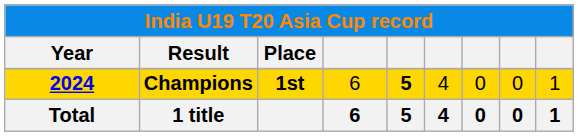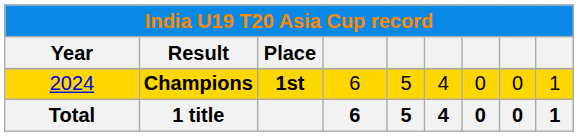(72, 84) bold -> (72, 84) normal
(406, 84) bold -> (406, 84) normal
